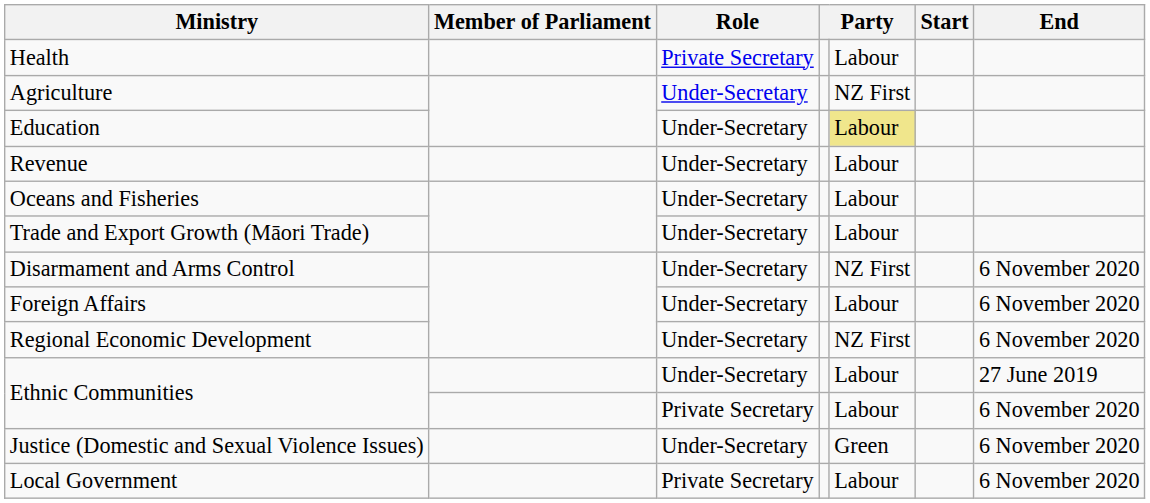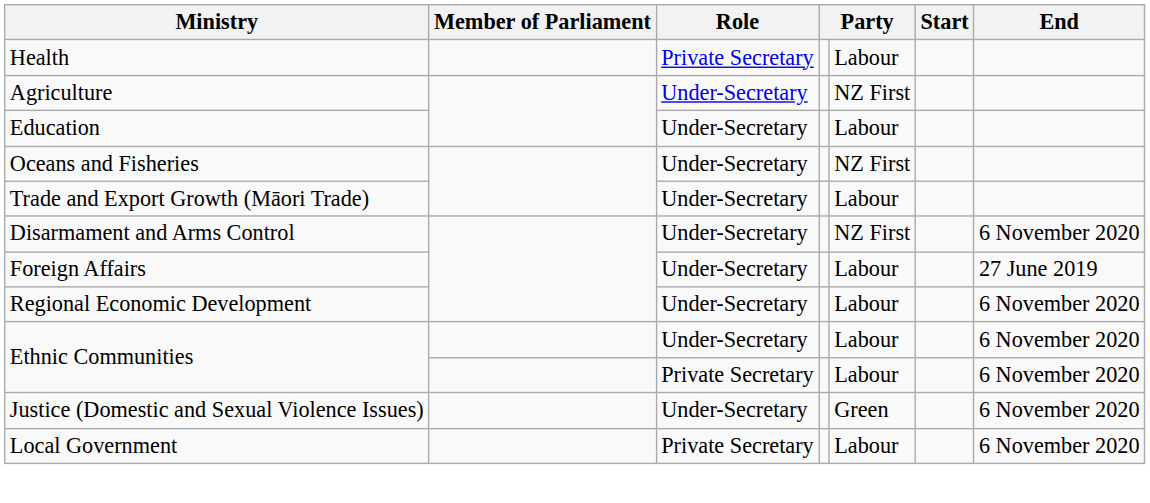(866, 127) khaki background -> (866, 127) no background
- row: (49, 163)
(866, 198) Labour -> (872, 163) NZ First
(1059, 304) 6 November 2020 -> (1038, 269) 27 June 2019
(872, 339) NZ First -> (866, 304) Labour
(1038, 374) 27 June 2019 -> (1059, 339) 6 November 2020
